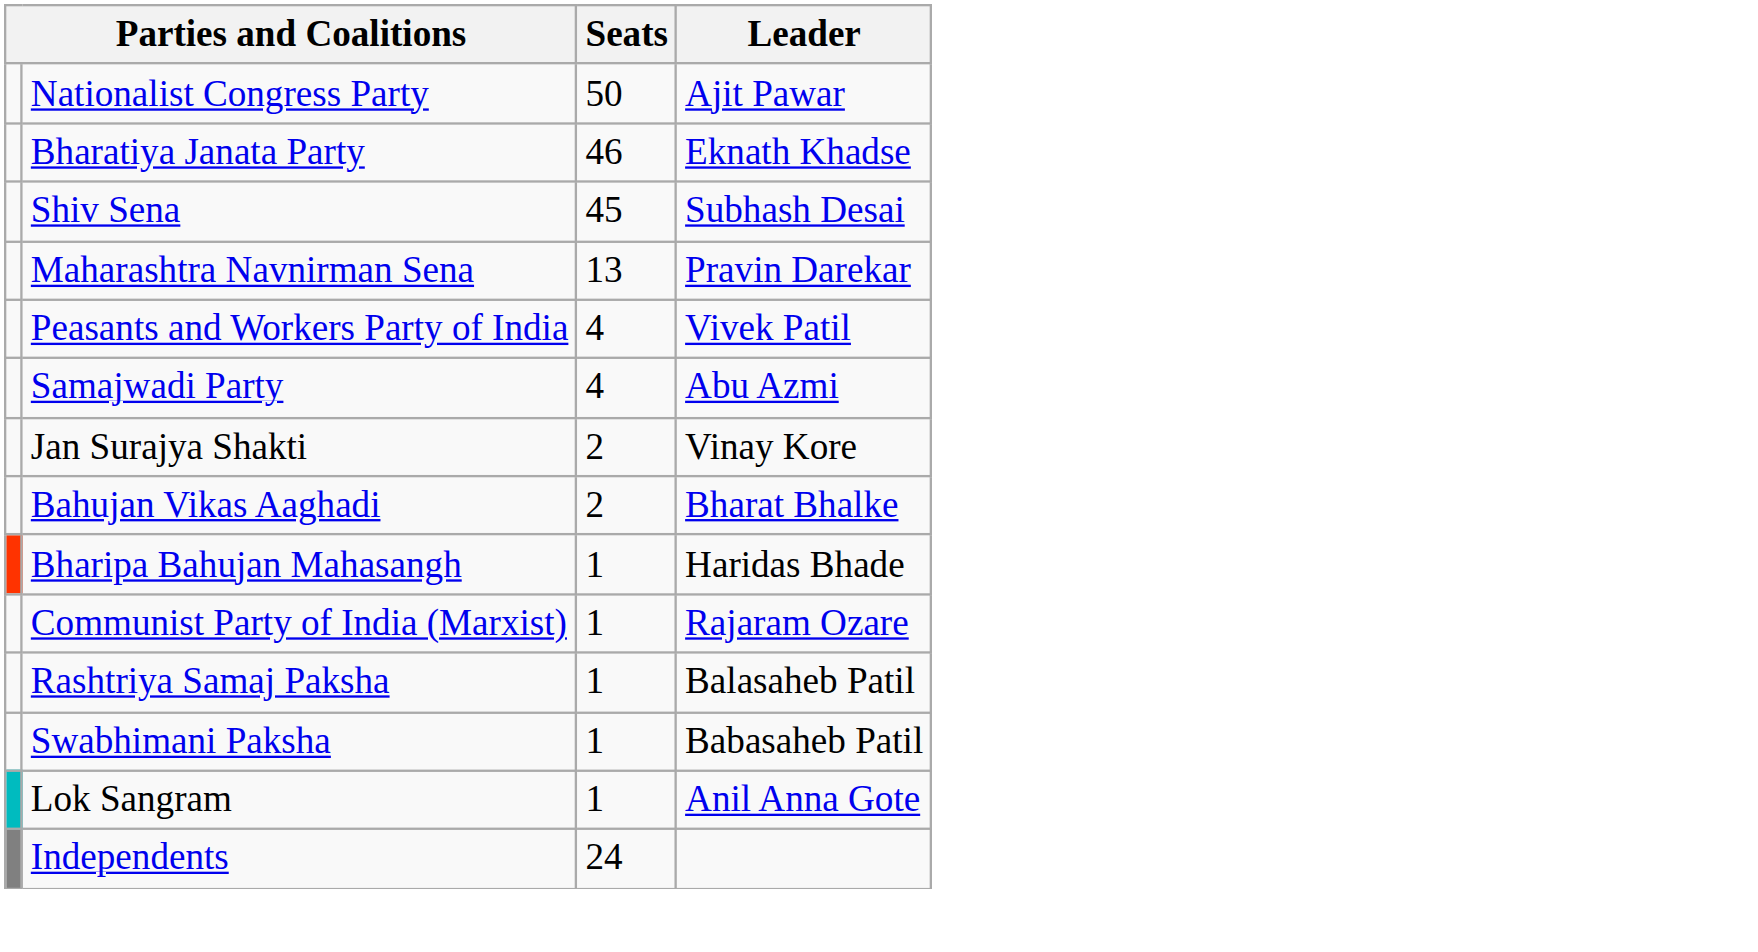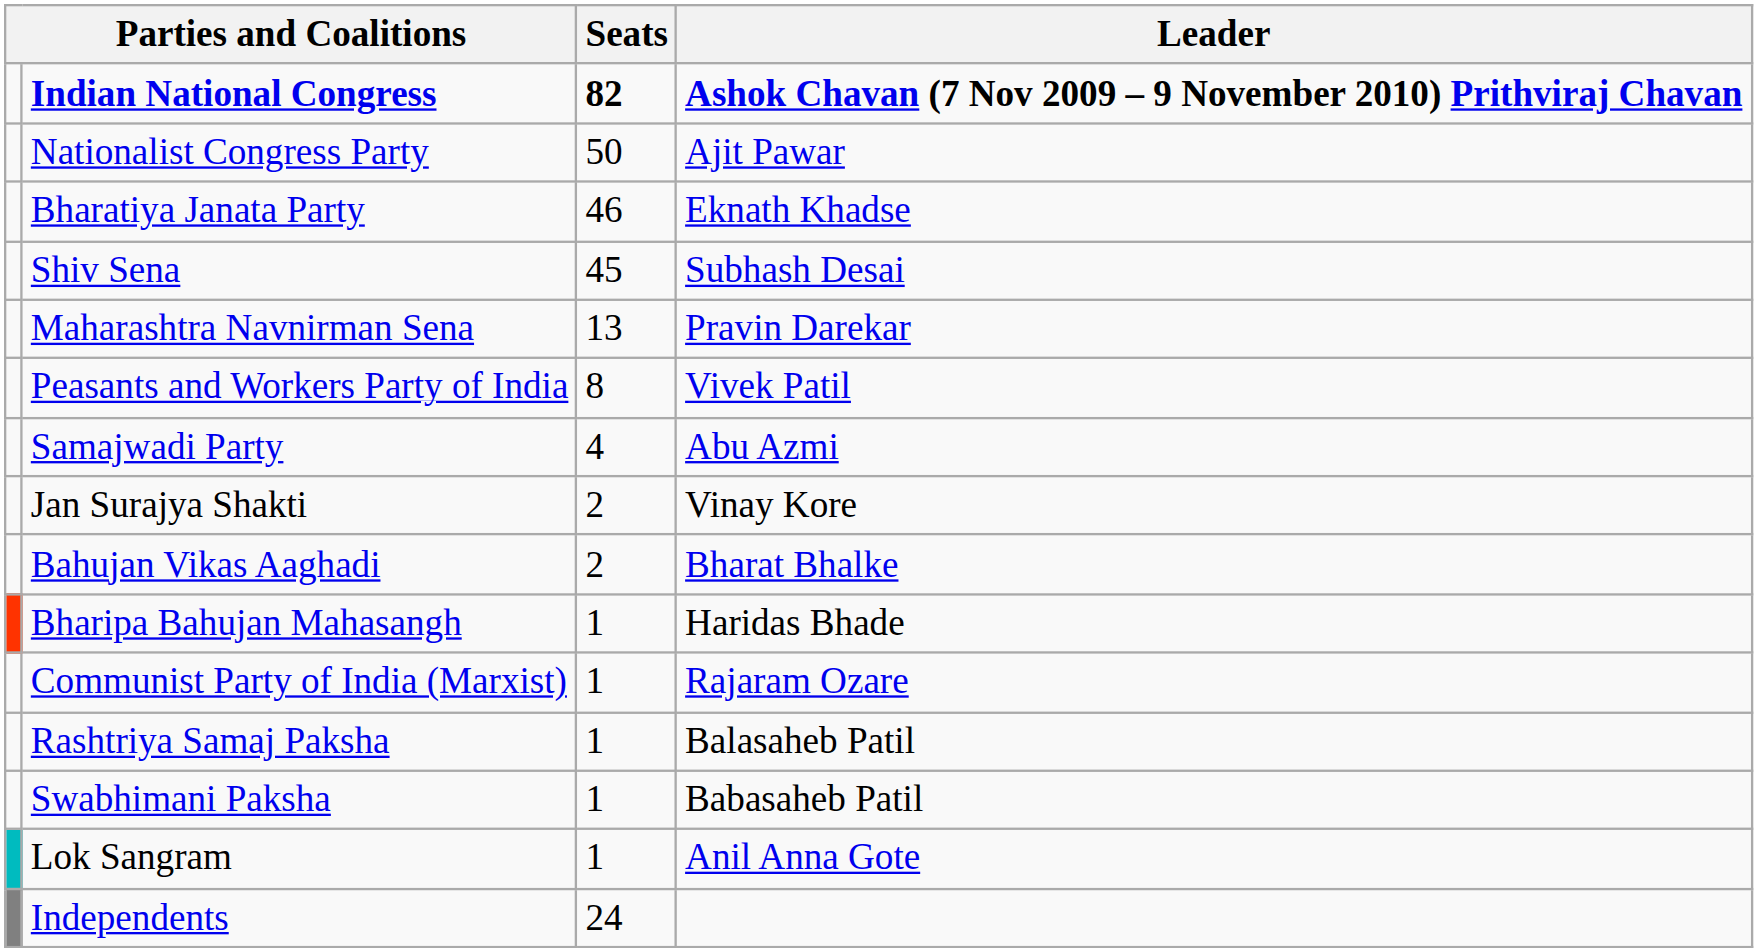+ row: (234, 92)
(595, 328) 4 -> (595, 387) 8
